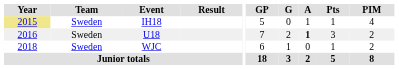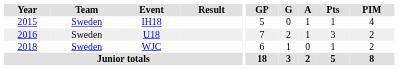(27, 22) khaki background -> (27, 22) no background
(308, 34) bold -> (308, 34) normal
